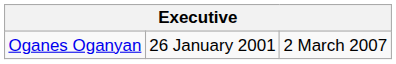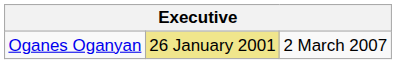(212, 44) no background -> (212, 44) khaki background
